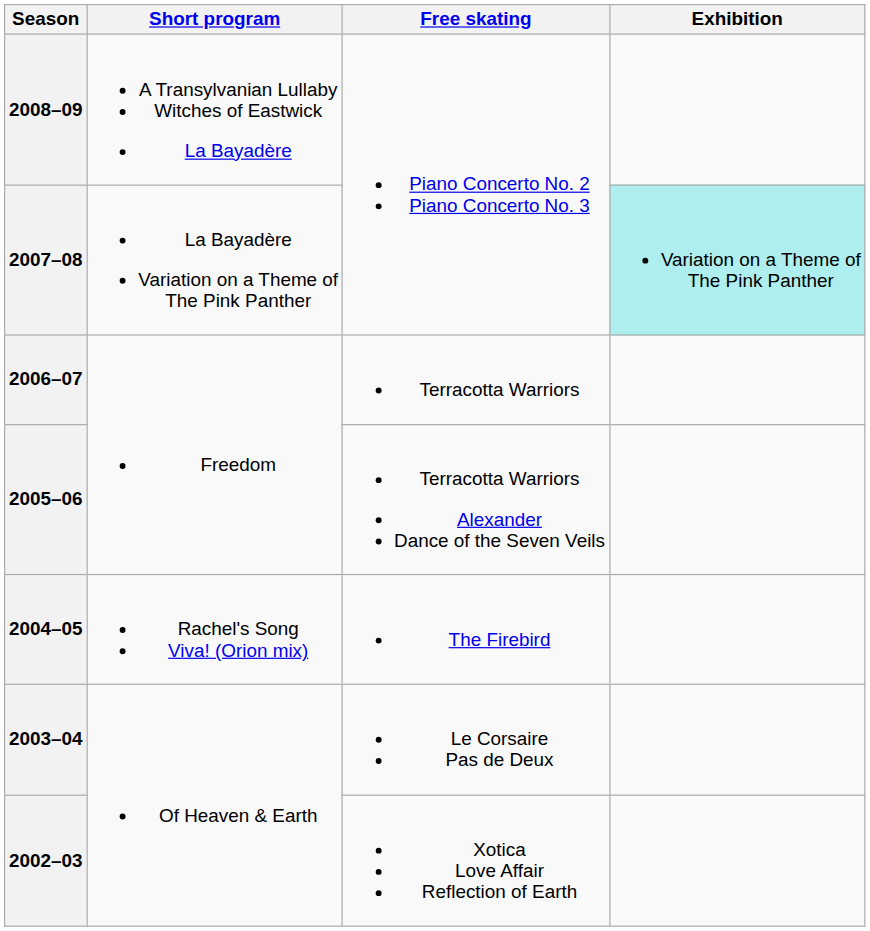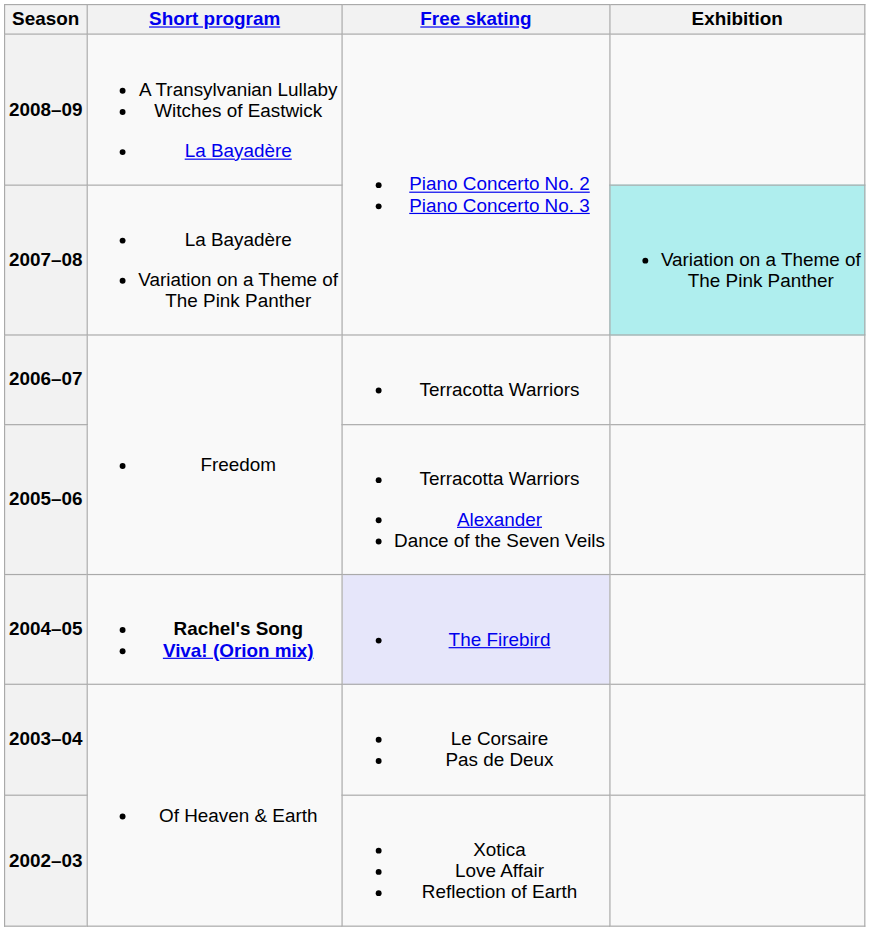(215, 640) normal -> (215, 640) bold
(476, 640) no background -> (476, 640) lavender background
